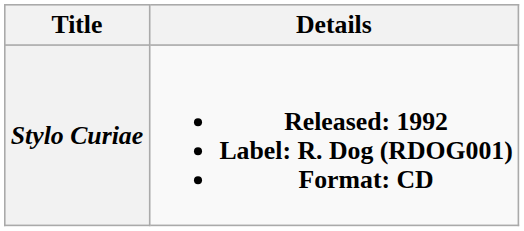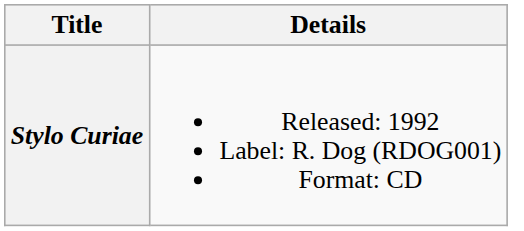(334, 150) bold -> (328, 150) normal
